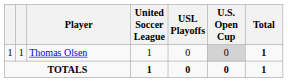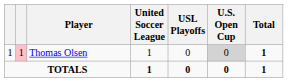(21, 53) no background -> (21, 53) pink background
